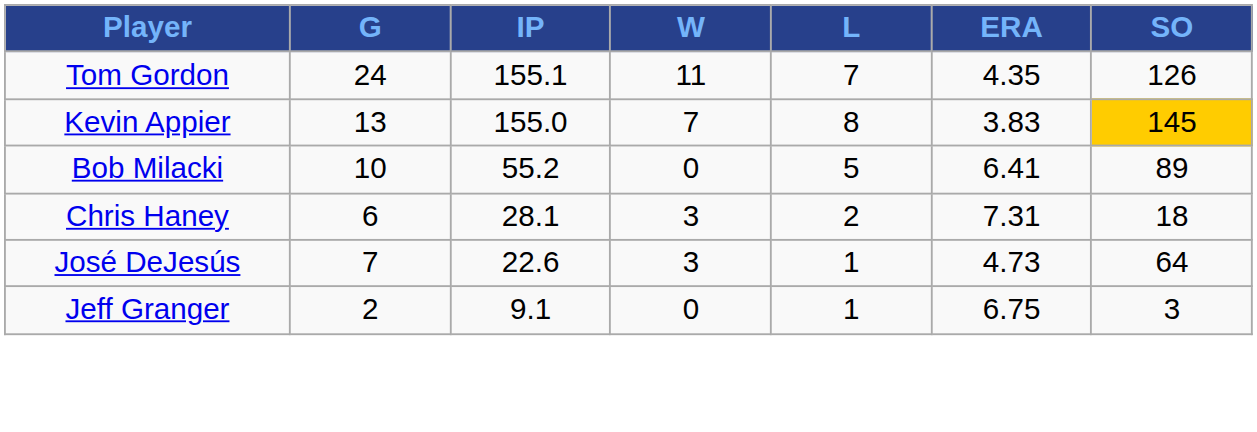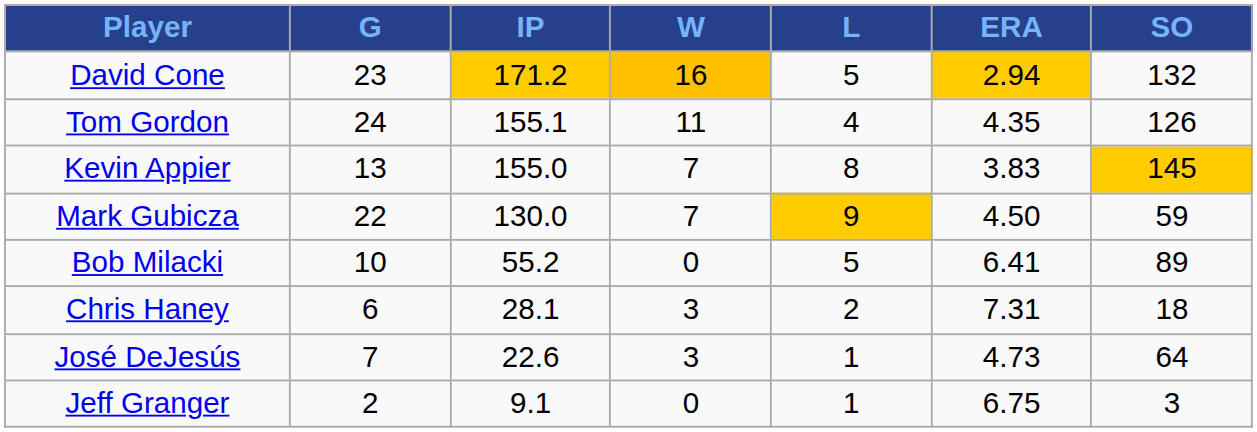+ row: (147, 74)
(851, 74) 7 -> (851, 121) 4
+ row: (147, 215)
